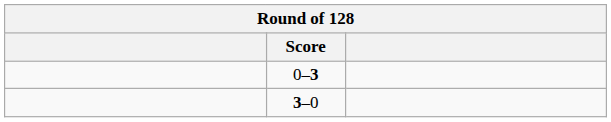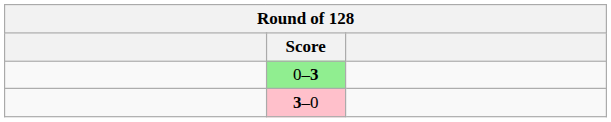(306, 74) no background -> (306, 74) lightgreen background
(306, 102) no background -> (306, 102) pink background
